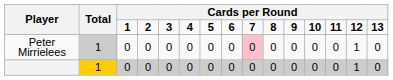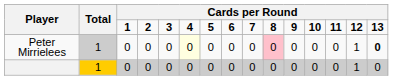(190, 47) no background -> (190, 47) lightyellow background
(252, 47) pink background -> (252, 47) no background
(273, 47) no background -> (273, 47) pink background
(377, 47) normal -> (377, 47) bold
